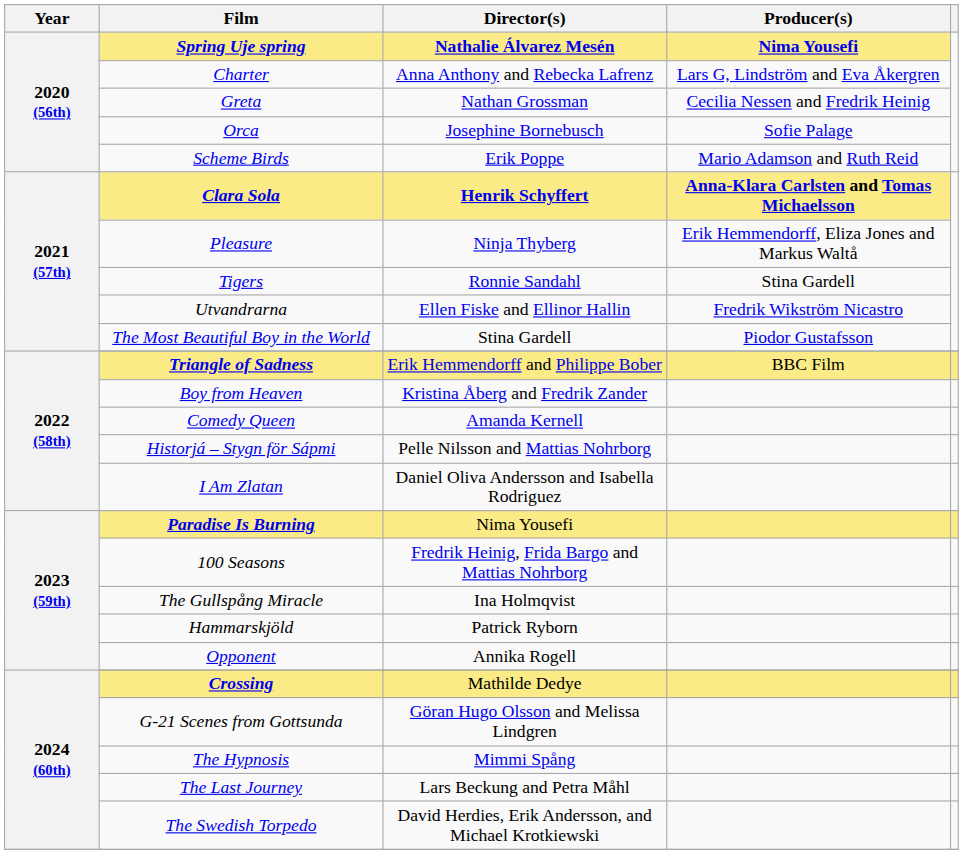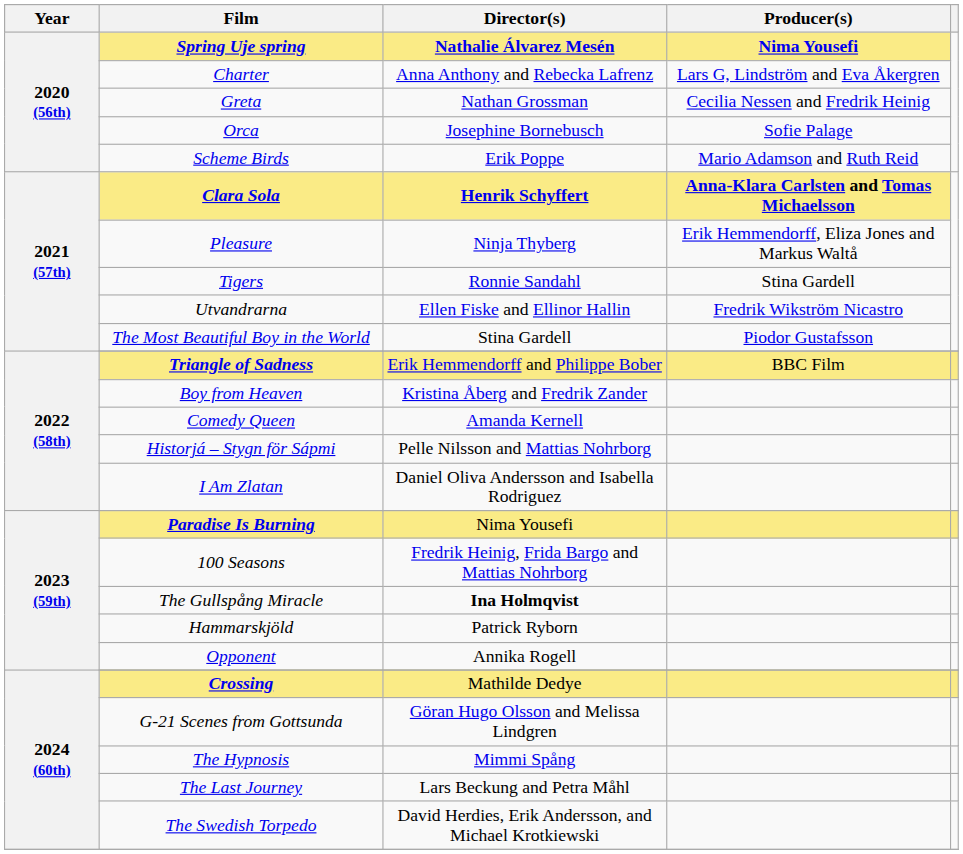(525, 600) normal -> (525, 600) bold
